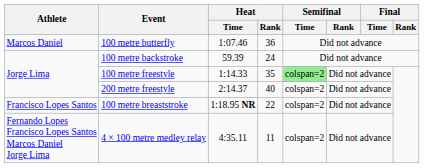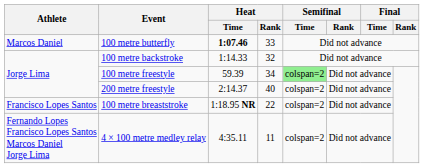(233, 43) normal -> (233, 43) bold
(270, 43) 36 -> (270, 43) 33
(233, 58) 59.39 -> (233, 58) 1:14.33
(270, 58) 24 -> (270, 58) 32
(233, 74) 1:14.33 -> (233, 74) 59.39
(270, 74) 35 -> (270, 74) 34
